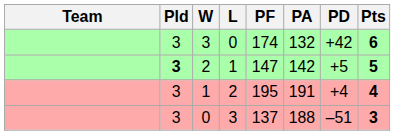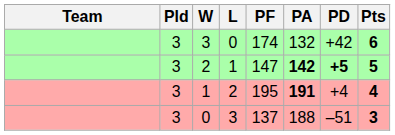(176, 67) bold -> (176, 67) normal
(302, 67) normal -> (302, 67) bold
(339, 67) normal -> (339, 67) bold
(302, 92) normal -> (302, 92) bold
